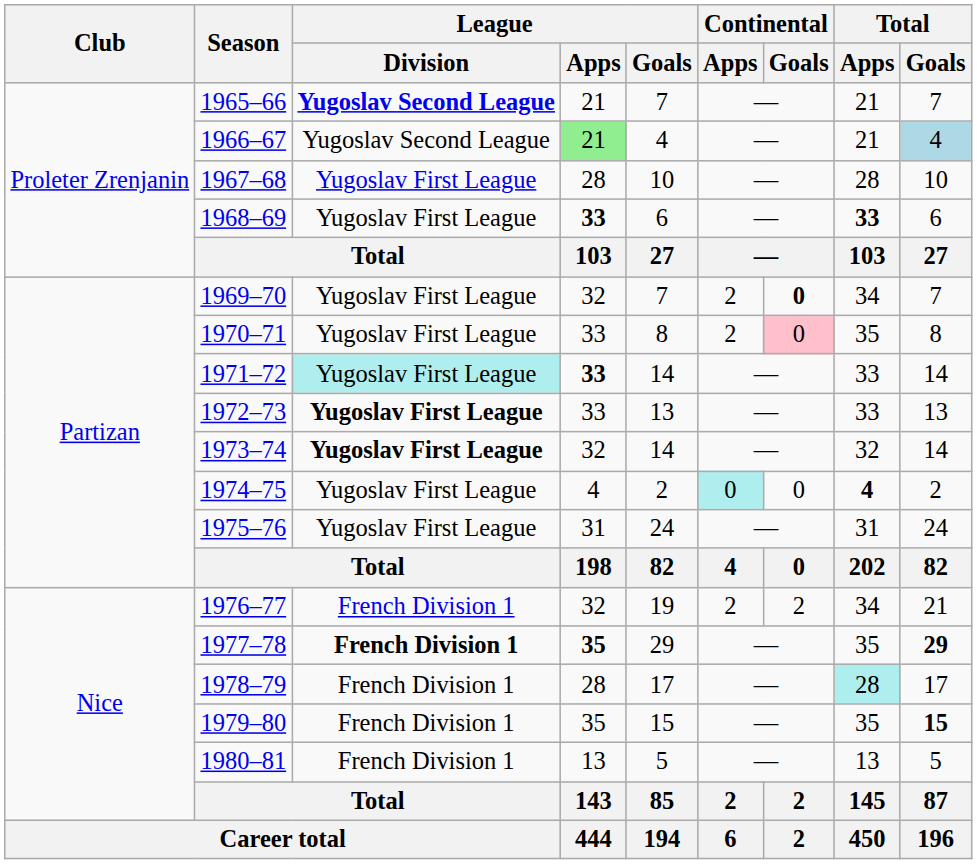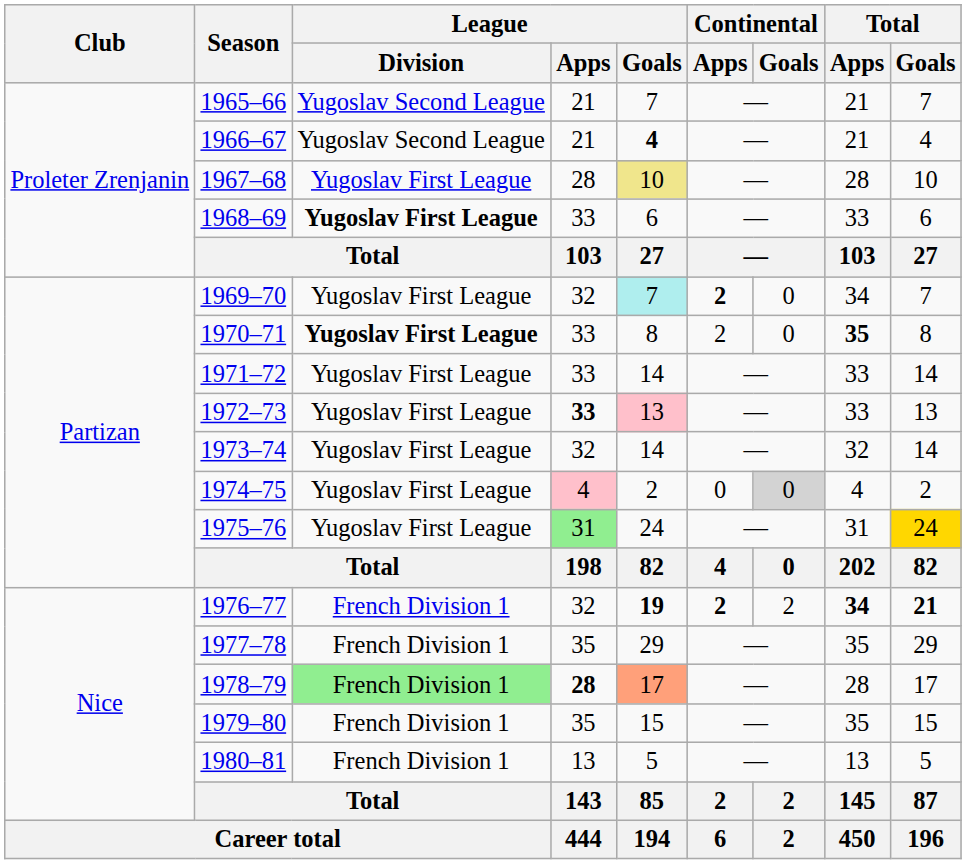(426, 101) bold -> (421, 101) normal
(593, 140) lightgreen background -> (583, 140) no background
(662, 140) normal -> (652, 140) bold
(936, 140) lightblue background -> (926, 140) no background
(662, 179) no background -> (652, 179) khaki background
(426, 218) normal -> (421, 218) bold
(593, 218) bold -> (583, 218) normal
(867, 218) bold -> (857, 218) normal
(662, 295) no background -> (652, 295) paleturquoise background
(730, 295) normal -> (720, 295) bold
(799, 295) bold -> (789, 295) normal
(426, 334) normal -> (421, 334) bold
(799, 334) pink background -> (789, 334) no background
(867, 334) normal -> (857, 334) bold
(426, 373) paleturquoise background -> (421, 373) no background
(593, 373) bold -> (583, 373) normal
(426, 412) bold -> (421, 412) normal
(593, 412) normal -> (583, 412) bold
(662, 412) no background -> (652, 412) pink background
(426, 450) bold -> (421, 450) normal
(593, 489) no background -> (583, 489) pink background
(730, 489) paleturquoise background -> (720, 489) no background
(799, 489) no background -> (789, 489) lightgrey background
(867, 489) bold -> (857, 489) normal
(593, 528) no background -> (583, 528) lightgreen background
(936, 528) no background -> (926, 528) gold background
(662, 606) normal -> (652, 606) bold
(730, 606) normal -> (720, 606) bold
(867, 606) normal -> (857, 606) bold
(936, 606) normal -> (926, 606) bold
(426, 645) bold -> (421, 645) normal
(593, 645) bold -> (583, 645) normal
(936, 645) bold -> (926, 645) normal
(426, 683) no background -> (421, 683) lightgreen background
(593, 683) normal -> (583, 683) bold
(662, 683) no background -> (652, 683) lightsalmon background
(867, 683) paleturquoise background -> (857, 683) no background
(936, 722) bold -> (926, 722) normal
